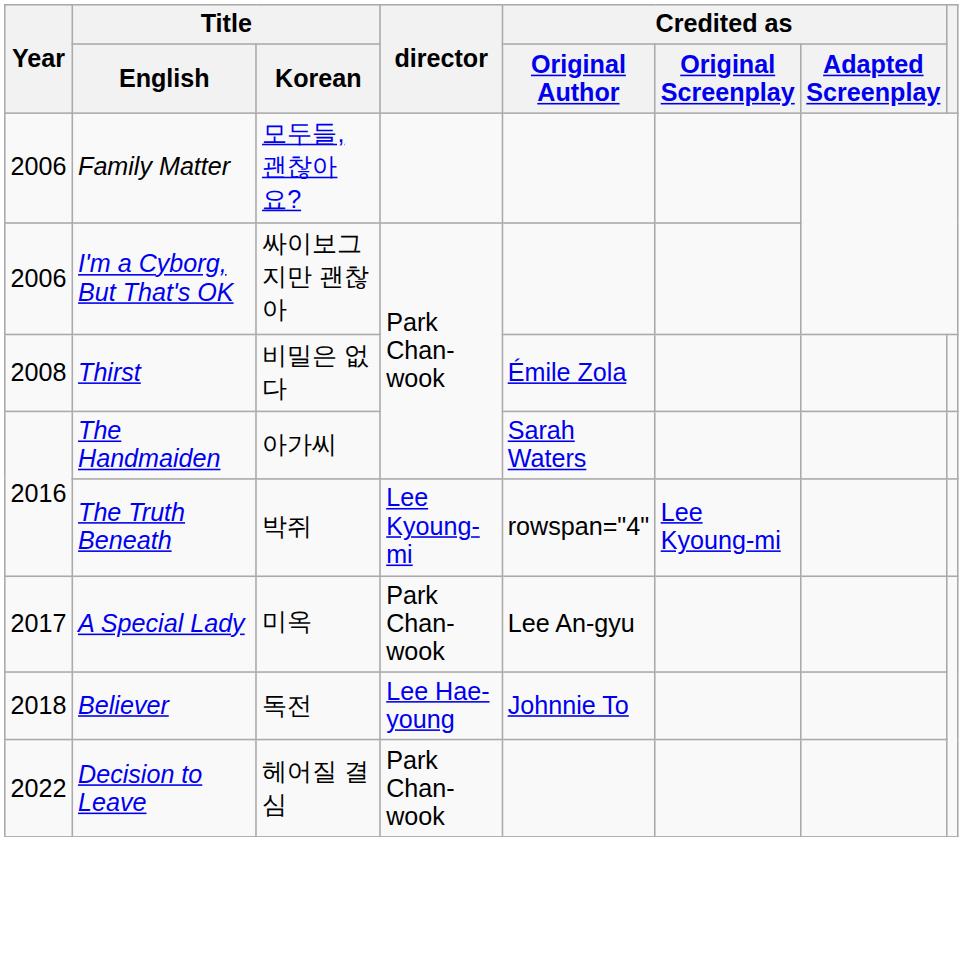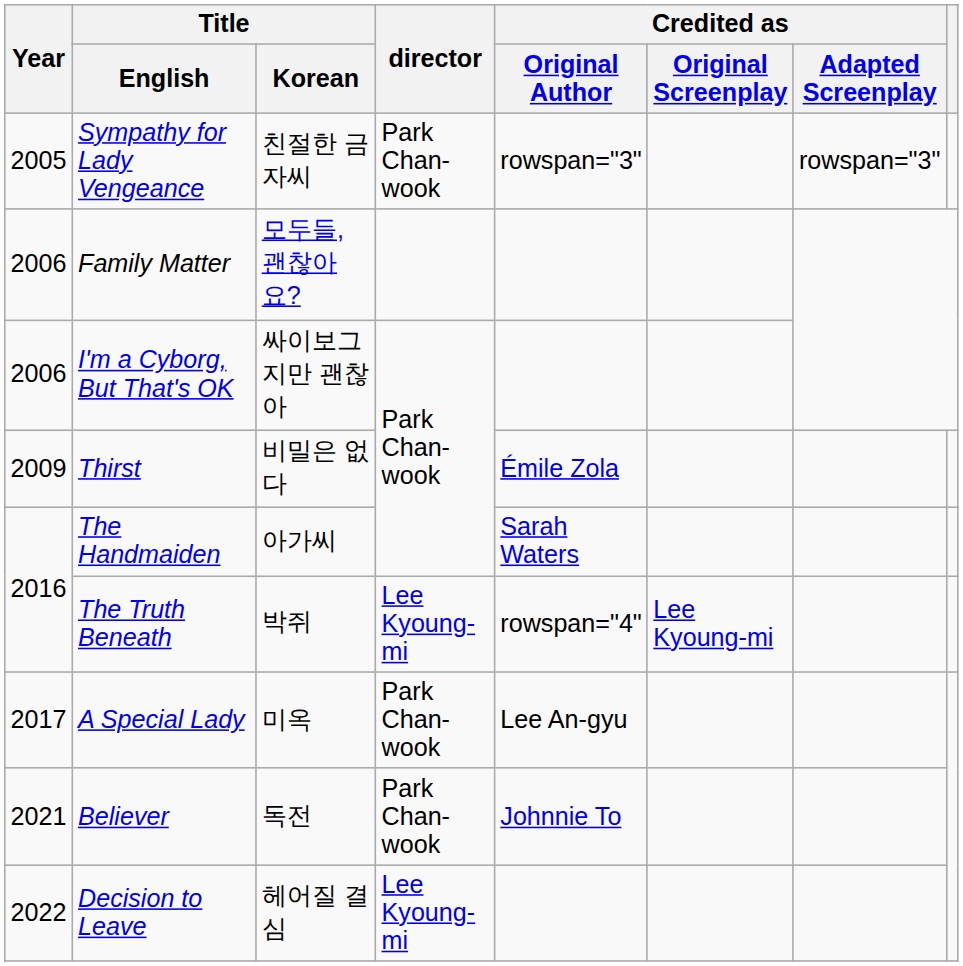+ row: (152, 160)
(39, 372) 2008 -> (39, 468) 2009
(39, 705) 2018 -> (39, 816) 2021
(438, 705) Lee Hae-young -> (416, 816) Park Chan-wook
(420, 788) Park Chan-wook -> (428, 912) Lee Kyoung-mi
